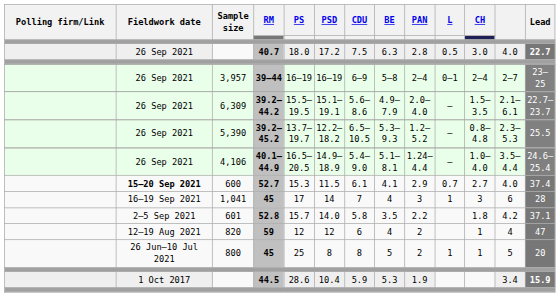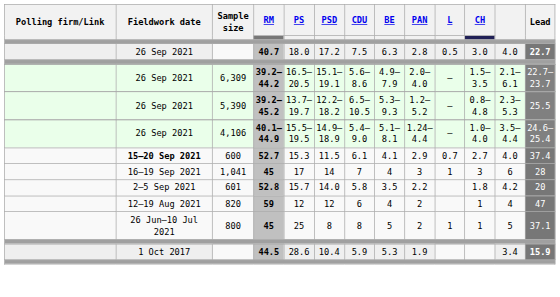- row: (233, 78)
(299, 106) 15.5– 19.5 -> (299, 78) 16.5– 20.5
(299, 161) 16.5– 20.5 -> (299, 133) 15.5– 19.5
(540, 215) 37.1 -> (540, 187) 20
(540, 253) 20 -> (540, 225) 37.1
